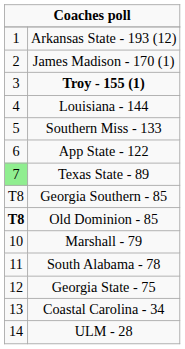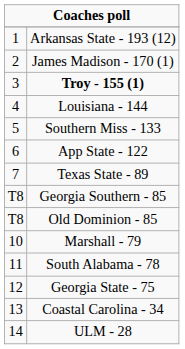(16, 174) lightgreen background -> (16, 174) no background
(16, 219) bold -> (16, 219) normal
